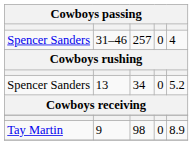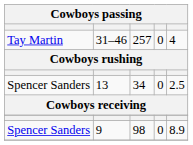(49, 39) Spencer Sanders -> (35, 39) Tay Martin
(177, 85) 5.2 -> (177, 85) 2.5
(35, 130) Tay Martin -> (49, 130) Spencer Sanders
